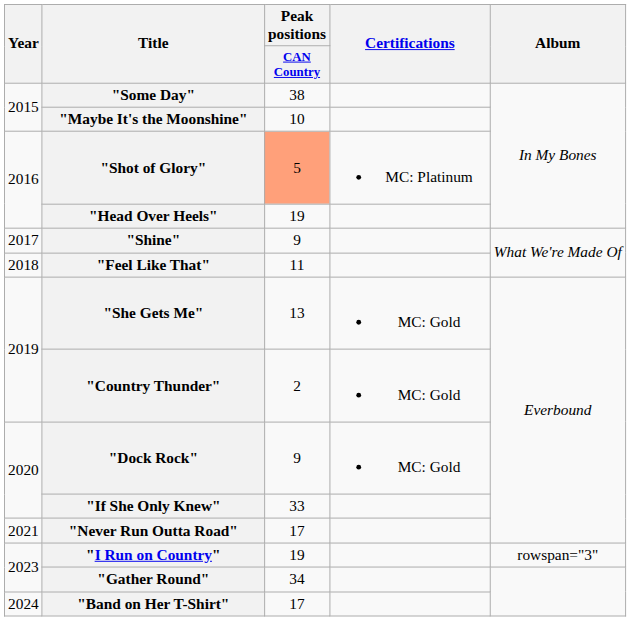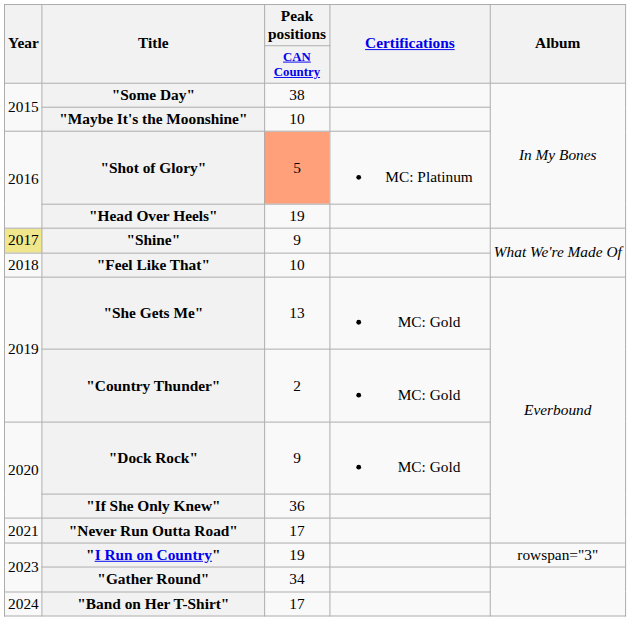(23, 240) no background -> (23, 240) khaki background
(297, 264) 11 -> (297, 264) 10
(297, 506) 33 -> (297, 506) 36
